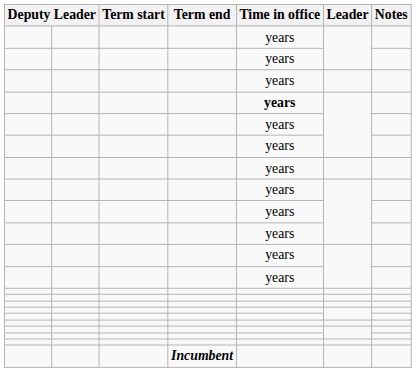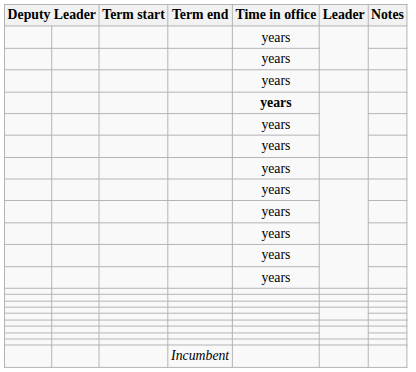(202, 356) bold -> (200, 356) normal
